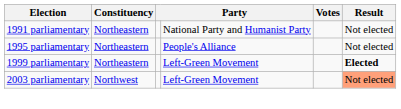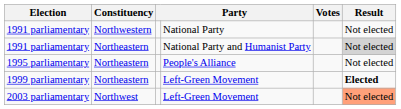+ row: (48, 29)
(369, 29) no background -> (369, 46) lightgrey background
